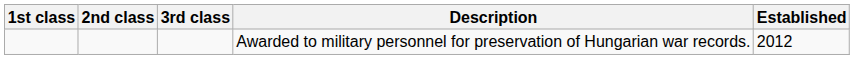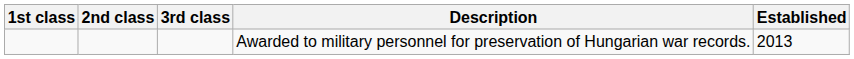(775, 41) 2012 -> (775, 41) 2013
